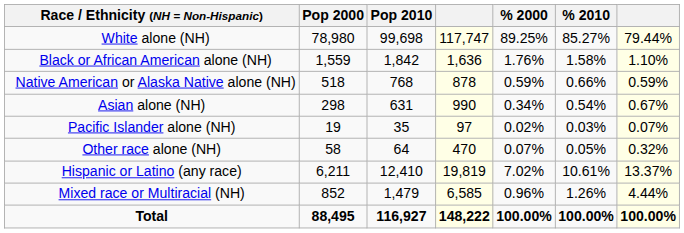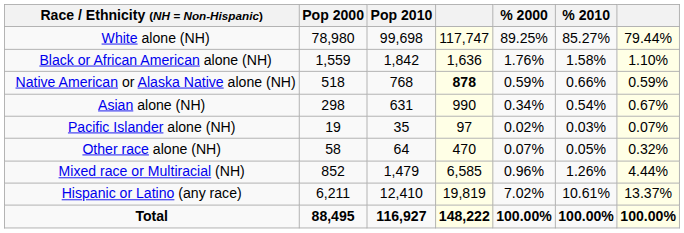(464, 82) normal -> (464, 82) bold
rows swapped: (152, 194) <-> (152, 171)
